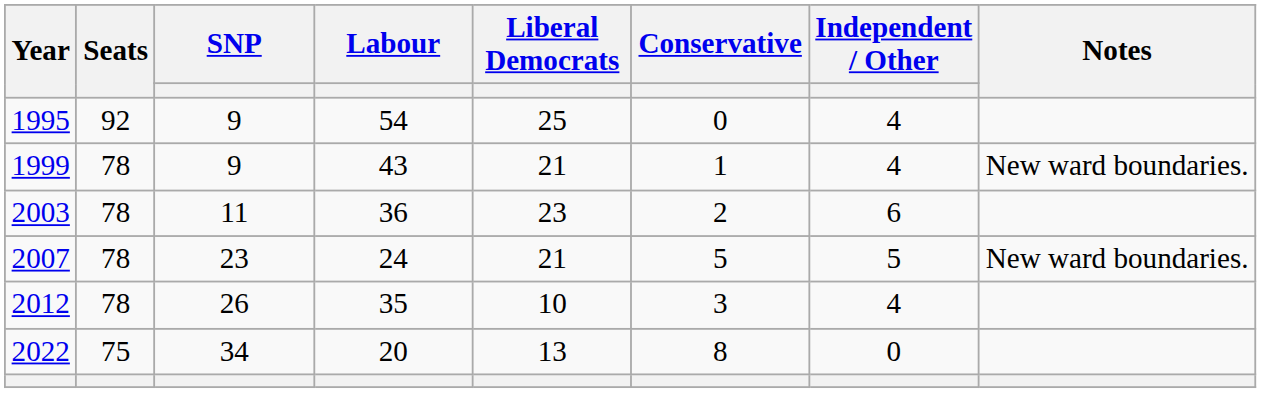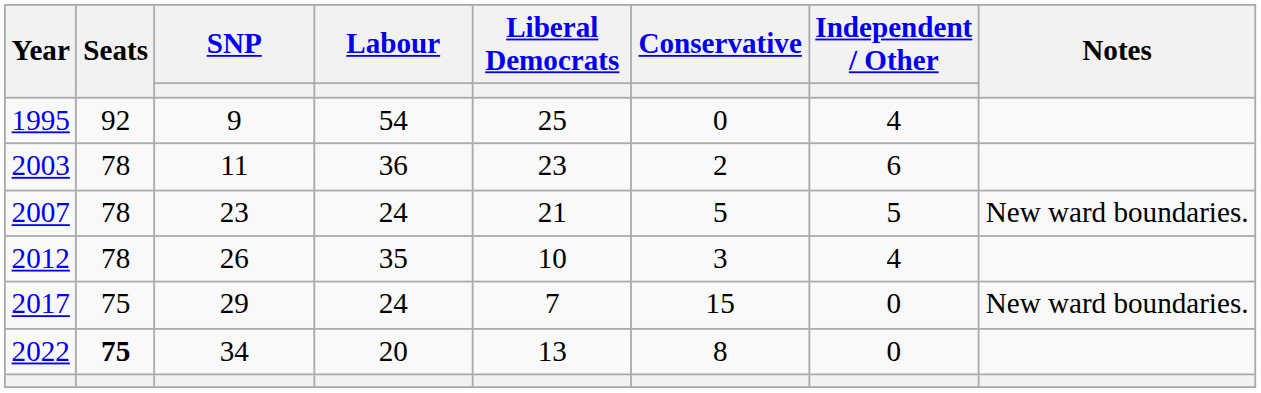- row: (41, 166)
+ row: (41, 304)
(116, 350) normal -> (116, 350) bold
